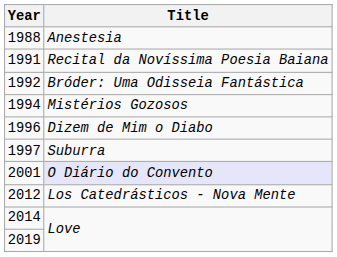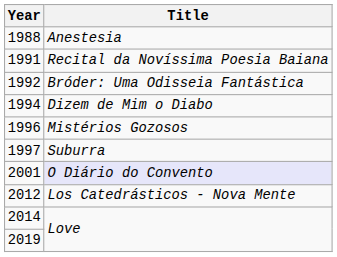(118, 106) Mistérios Gozosos -> (130, 106) Dizem de Mim o Diabo
(130, 128) Dizem de Mim o Diabo -> (118, 128) Mistérios Gozosos
